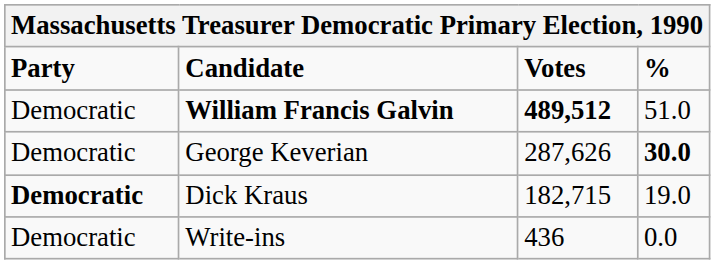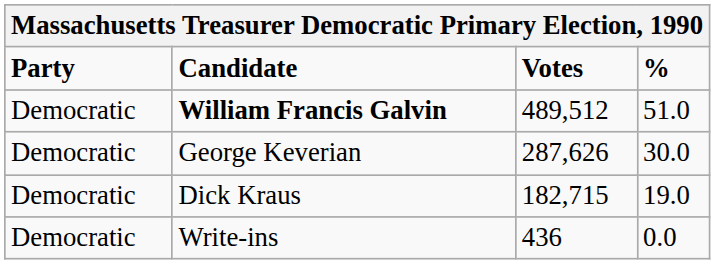(568, 110) bold -> (565, 110) normal
(667, 152) bold -> (666, 152) normal
(77, 195) bold -> (73, 195) normal
